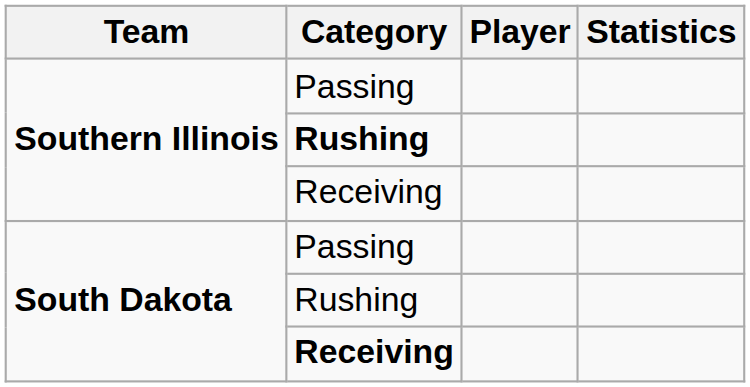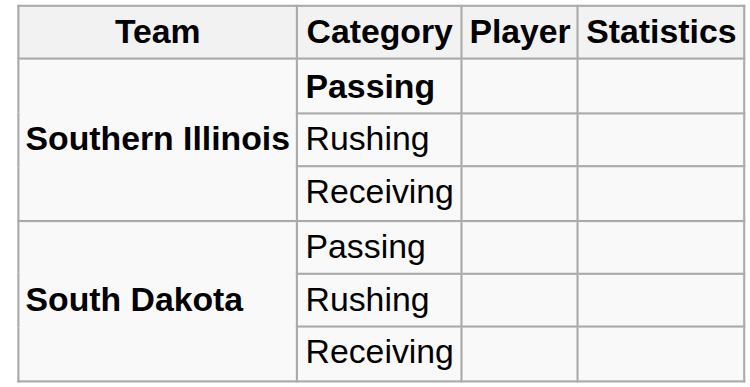(354, 85) normal -> (370, 85) bold
(362, 139) bold -> (368, 139) normal
(374, 353) bold -> (380, 353) normal
